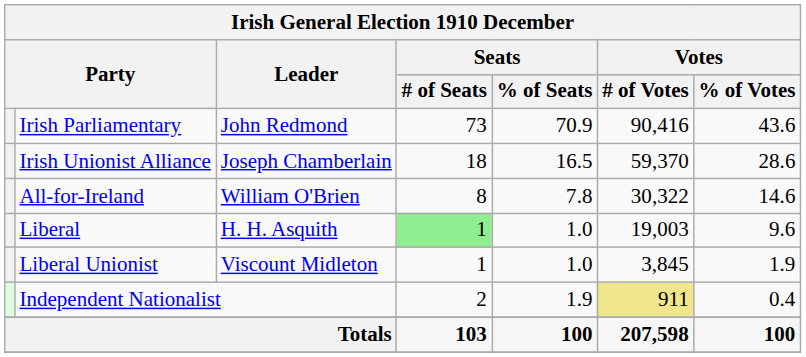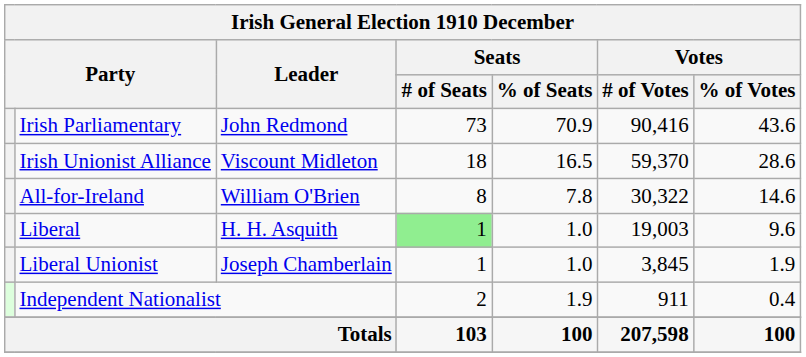(306, 160) Joseph Chamberlain -> (299, 160) Viscount Midleton
(299, 264) Viscount Midleton -> (306, 264) Joseph Chamberlain
(673, 299) khaki background -> (673, 299) no background
